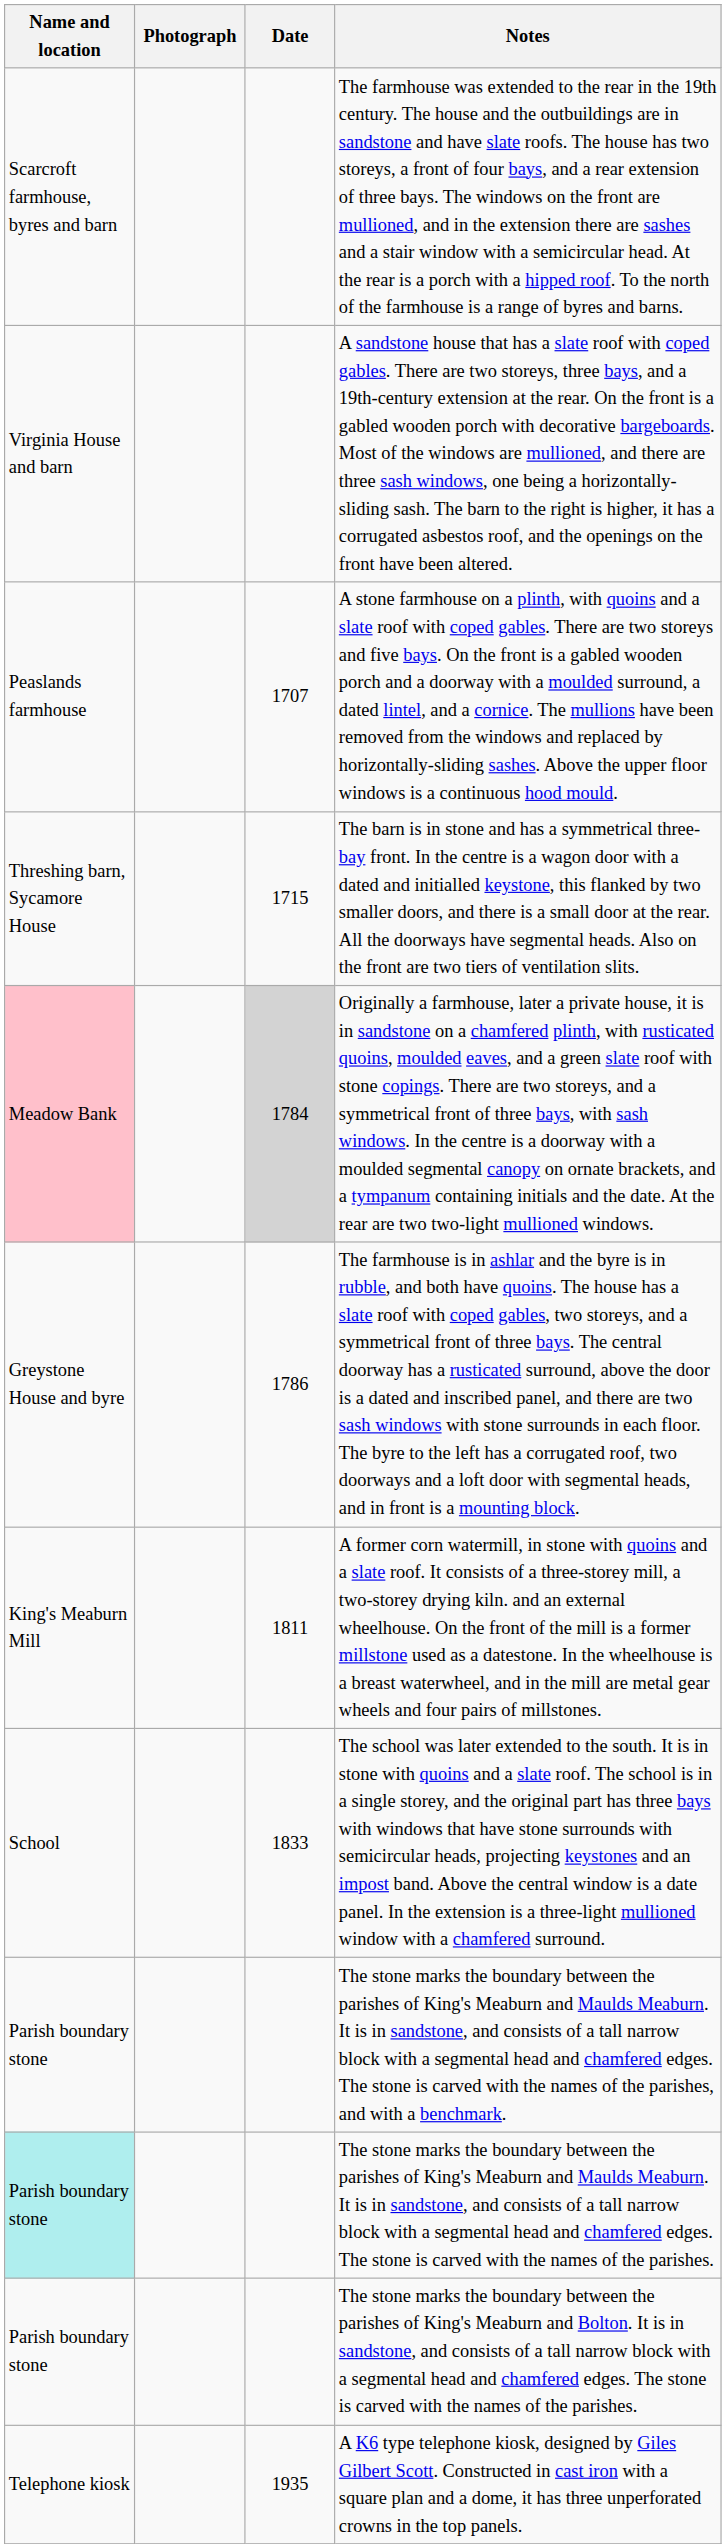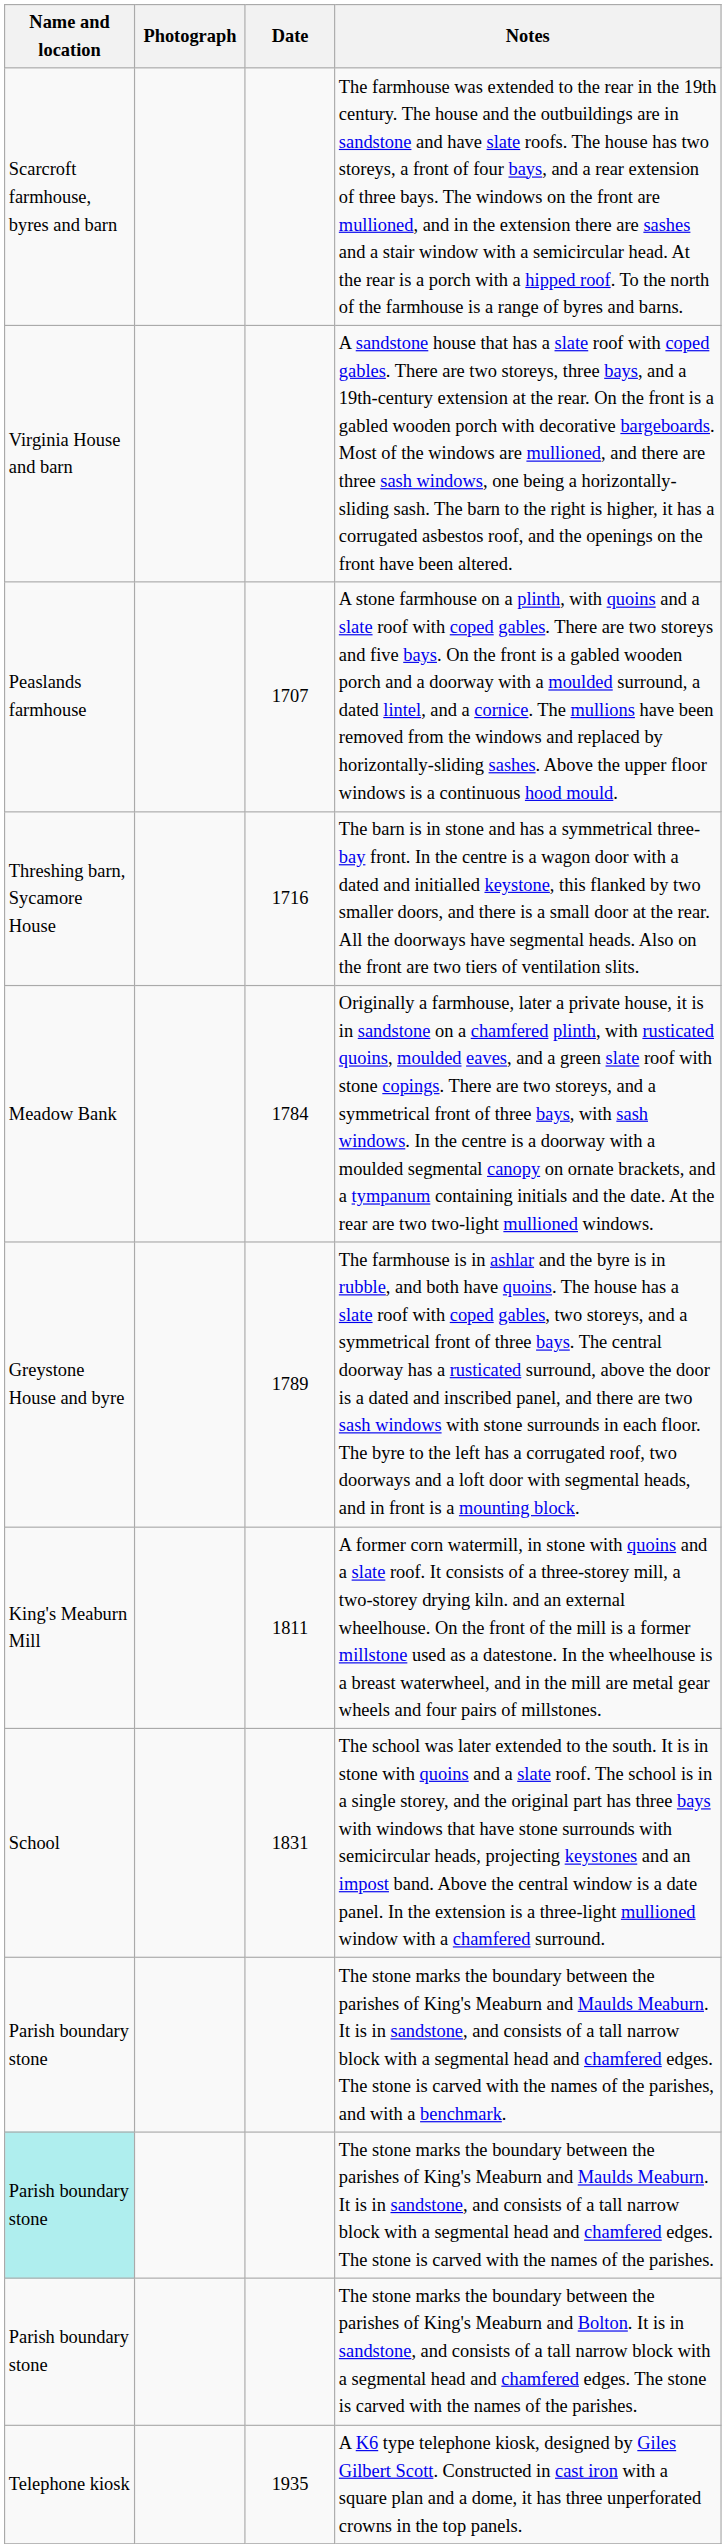(290, 898) 1715 -> (290, 898) 1716
(63, 1113) pink background -> (63, 1113) no background
(290, 1113) lightgrey background -> (290, 1113) no background
(290, 1384) 1786 -> (290, 1384) 1789
(290, 1842) 1833 -> (290, 1842) 1831
